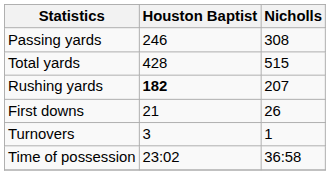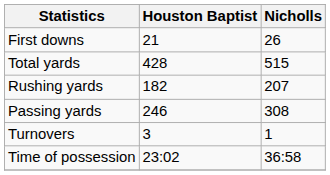rows swapped: (46, 110) <-> (55, 39)
(155, 87) bold -> (155, 87) normal
